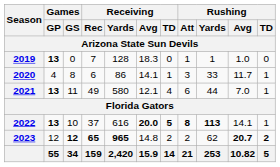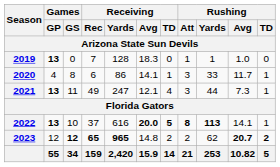(121, 91) 580 -> (121, 91) 247
(187, 91) 6 -> (187, 91) 3
(243, 91) 7.0 -> (243, 91) 7.3
